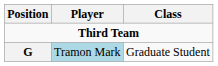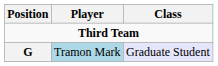(168, 52) no background -> (168, 52) lavender background
